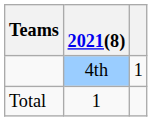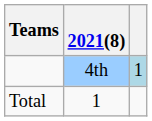(138, 70) no background -> (138, 70) lightblue background
